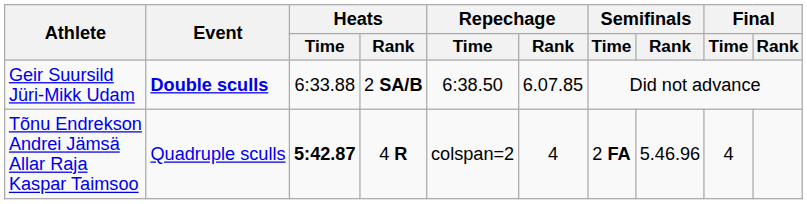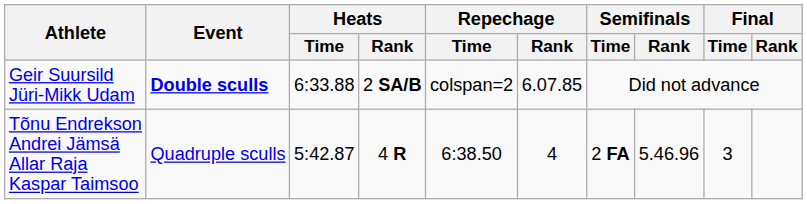(473, 85) 6:38.50 -> (472, 85) colspan=2
(325, 154) bold -> (324, 154) normal
(473, 154) colspan=2 -> (472, 154) 6:38.50
(728, 154) 4 -> (727, 154) 3
